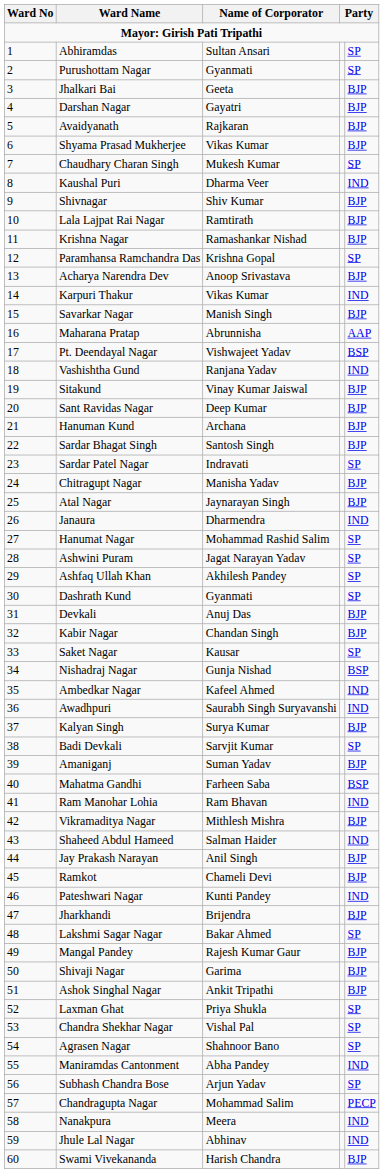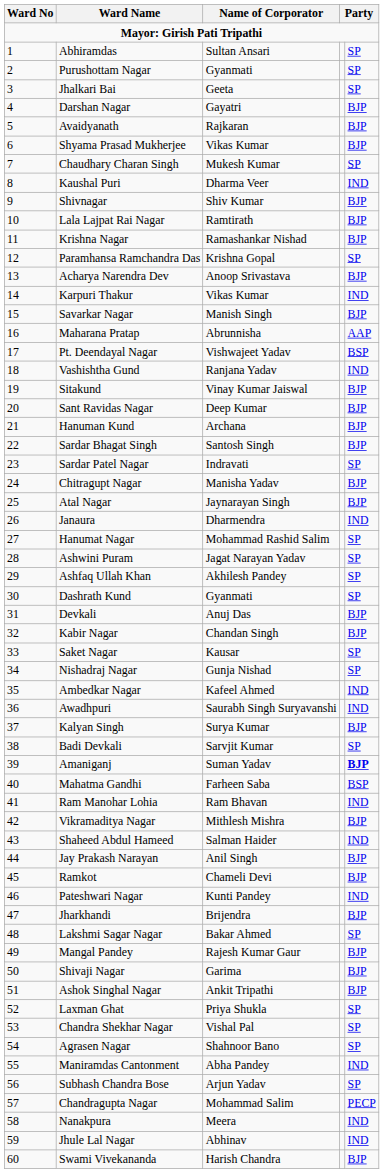(357, 88) BJP -> (354, 88) SP
(358, 671) BSP -> (354, 671) SP
(357, 764) normal -> (358, 764) bold
